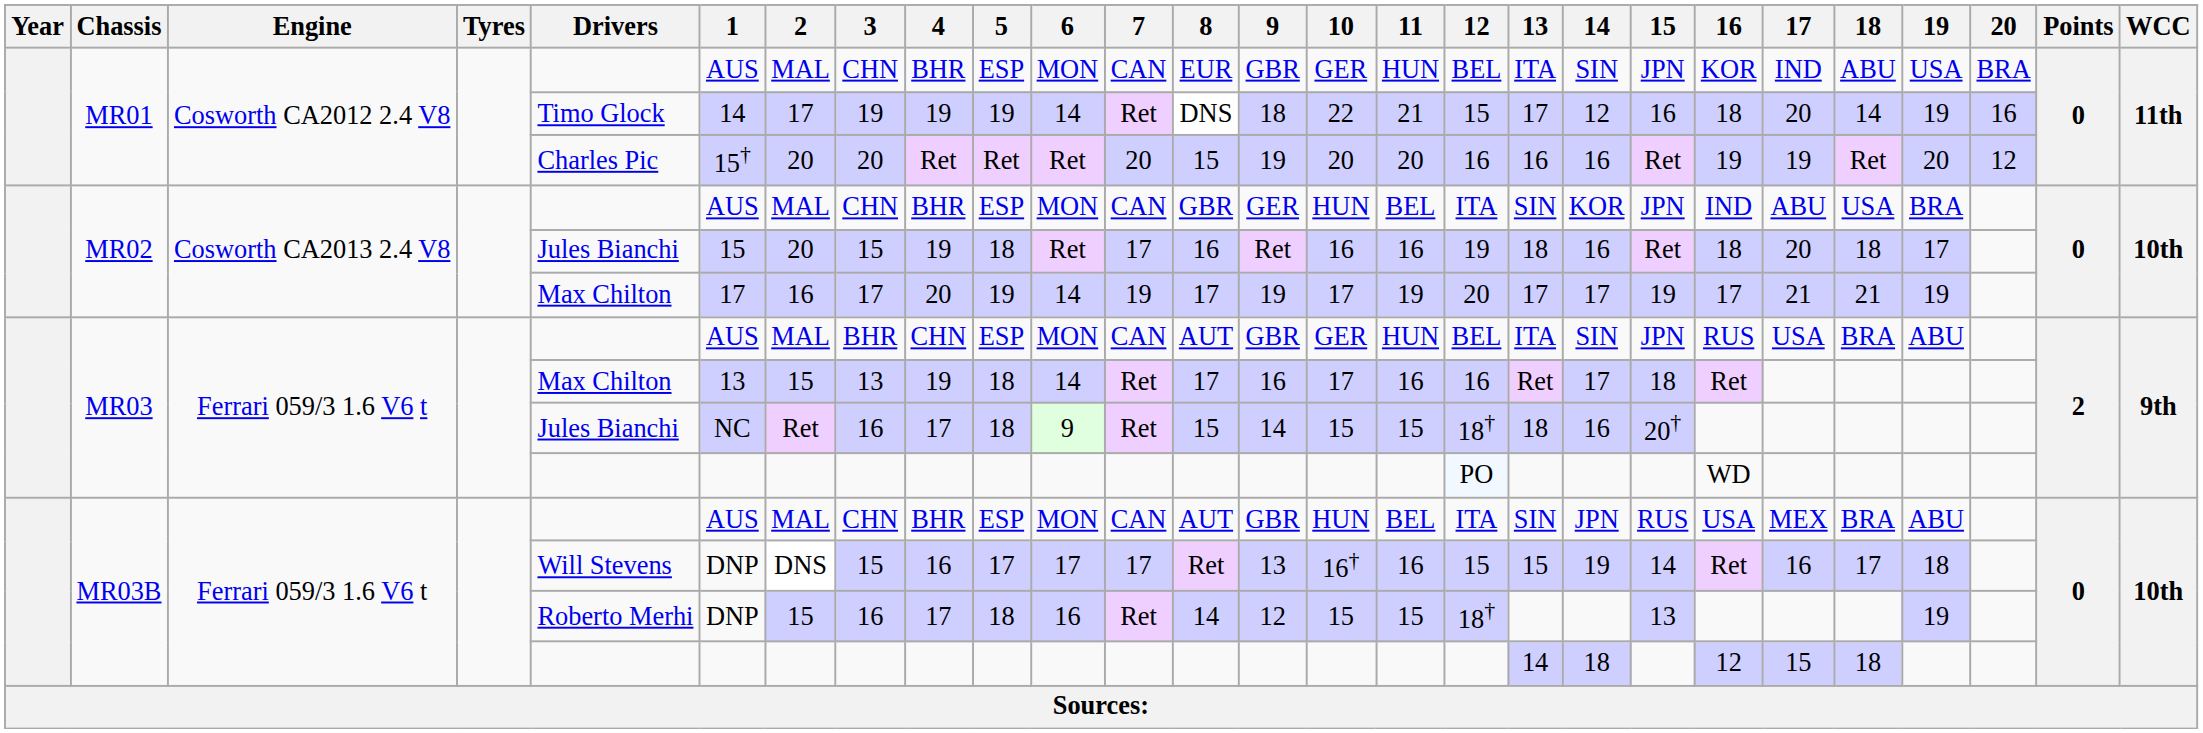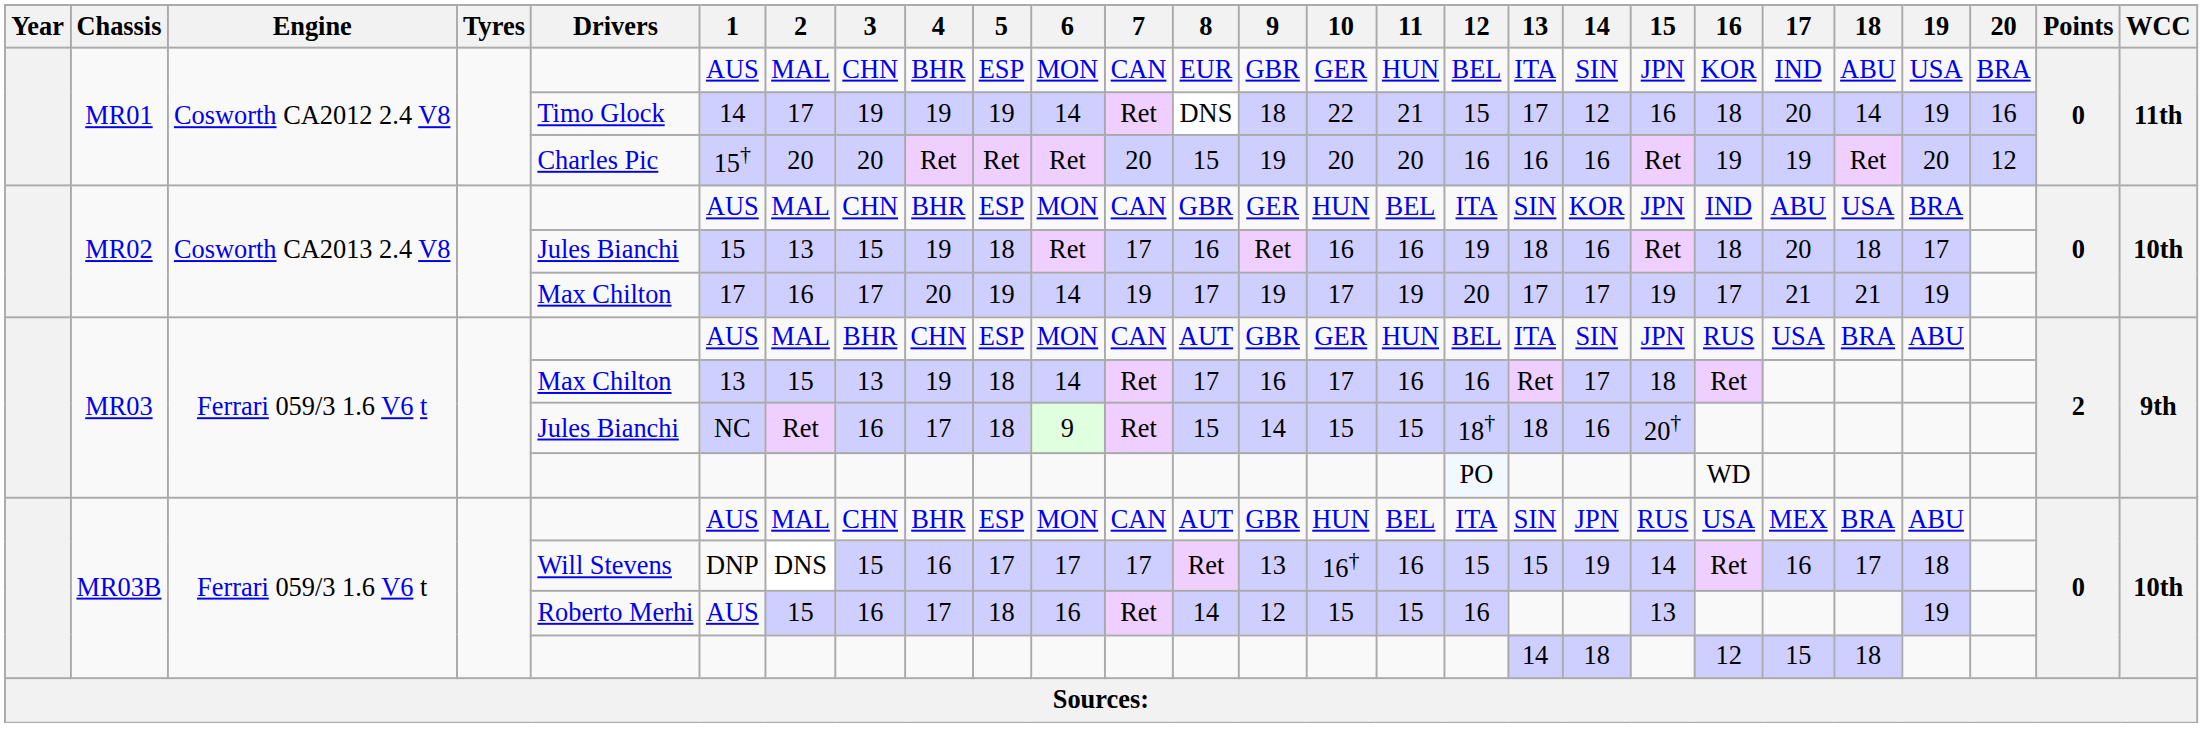(801, 250) 20 -> (801, 250) 13
(732, 615) DNP -> (732, 612) AUS
(1476, 615) 18† -> (1476, 612) 16
